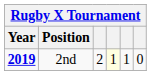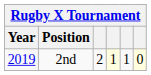(22, 59) bold -> (22, 59) normal
(140, 59) no background -> (140, 59) lightyellow background
